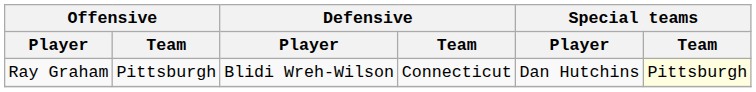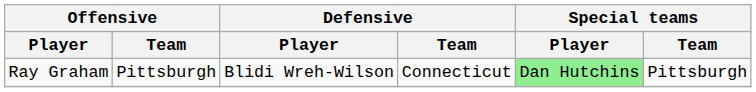(580, 72) no background -> (580, 72) lightgreen background
(697, 72) lightyellow background -> (697, 72) no background
